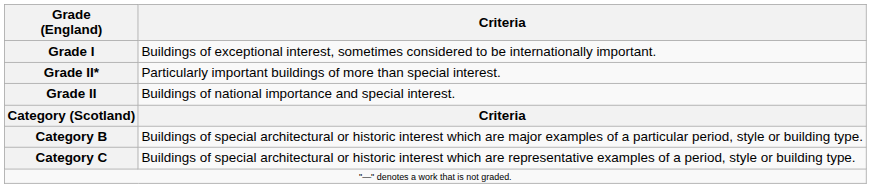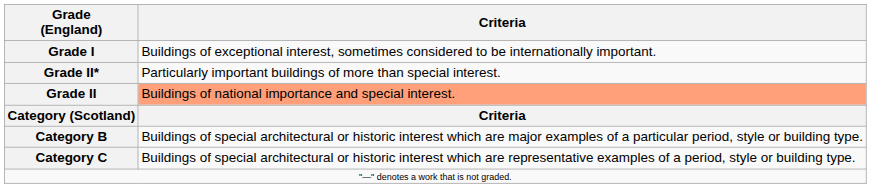(298, 94) no background -> (298, 94) lightsalmon background
